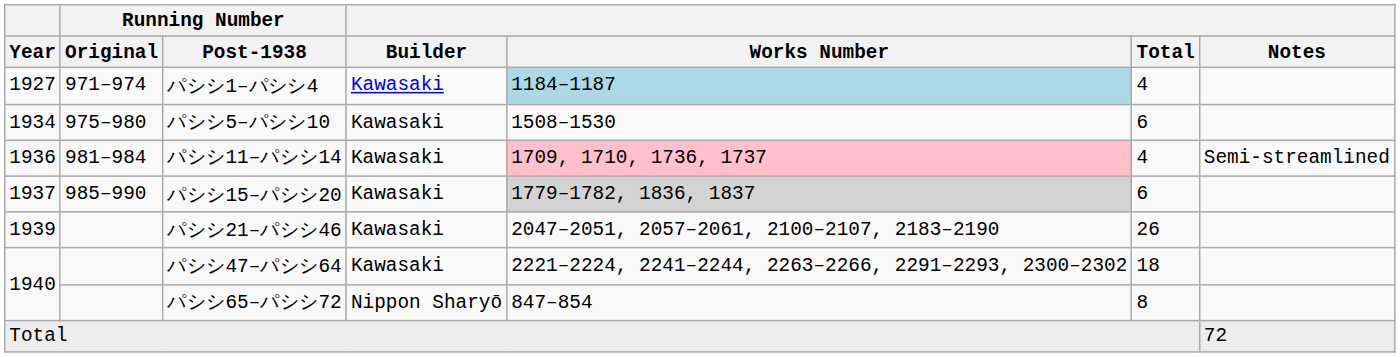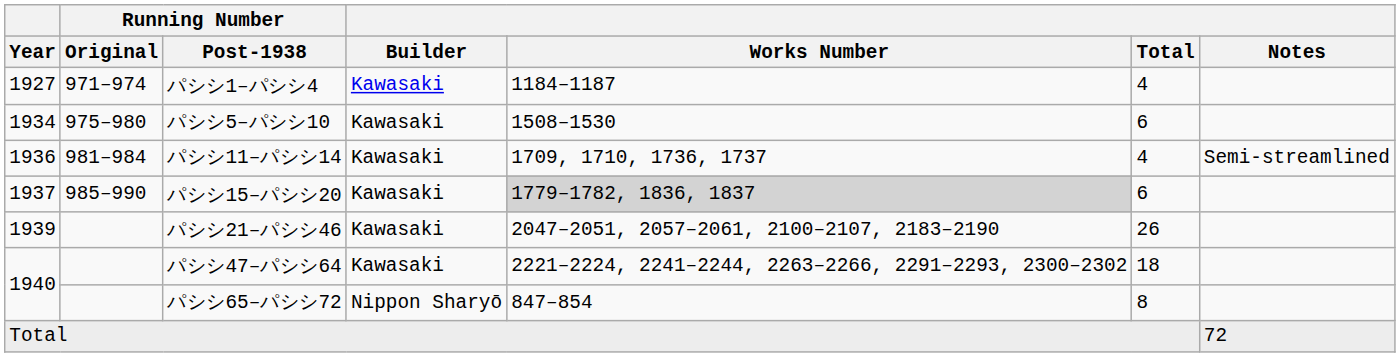(564, 86) lightblue background -> (564, 86) no background
(639, 158) pink background -> (639, 158) no background
